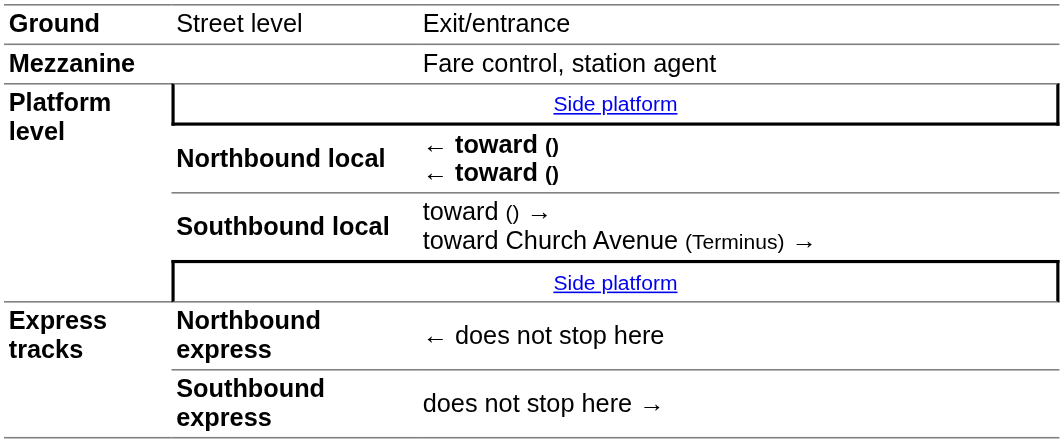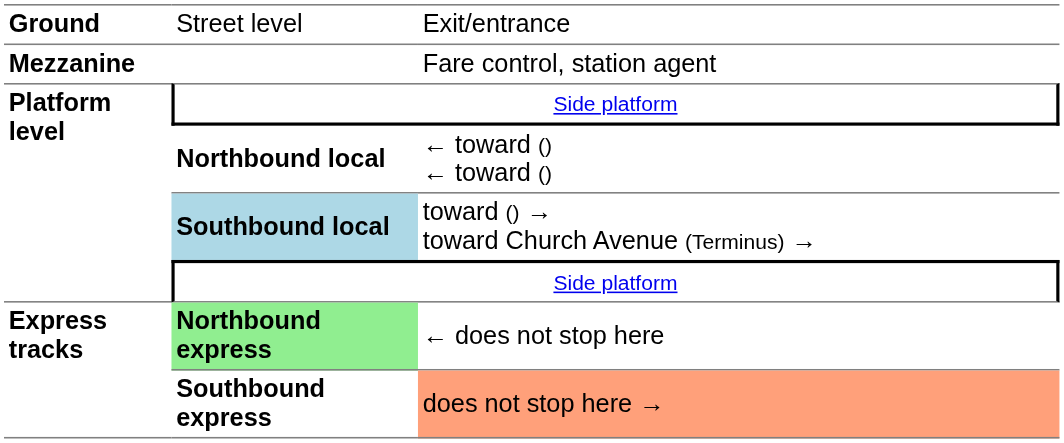(491, 158) bold -> (487, 158) normal
(283, 226) no background -> (283, 226) lightblue background
(249, 335) no background -> (249, 335) lightgreen background
(544, 403) no background -> (544, 403) lightsalmon background
